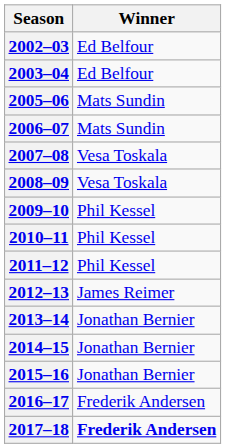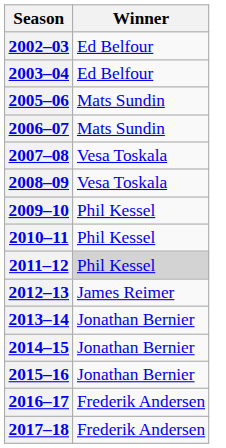(116, 265) no background -> (116, 265) lightgrey background
(147, 429) bold -> (141, 429) normal
